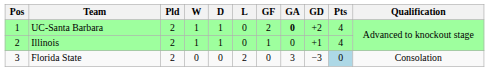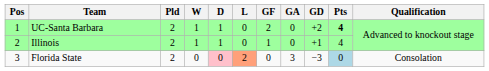(293, 27) bold -> (293, 27) normal
(341, 27) normal -> (341, 27) bold
(221, 58) no background -> (221, 58) pink background
(245, 58) no background -> (245, 58) lightsalmon background
